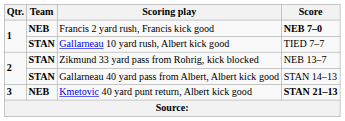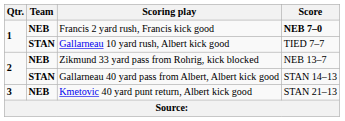(42, 60) STAN -> (39, 60) NEB
(311, 92) bold -> (310, 92) normal
